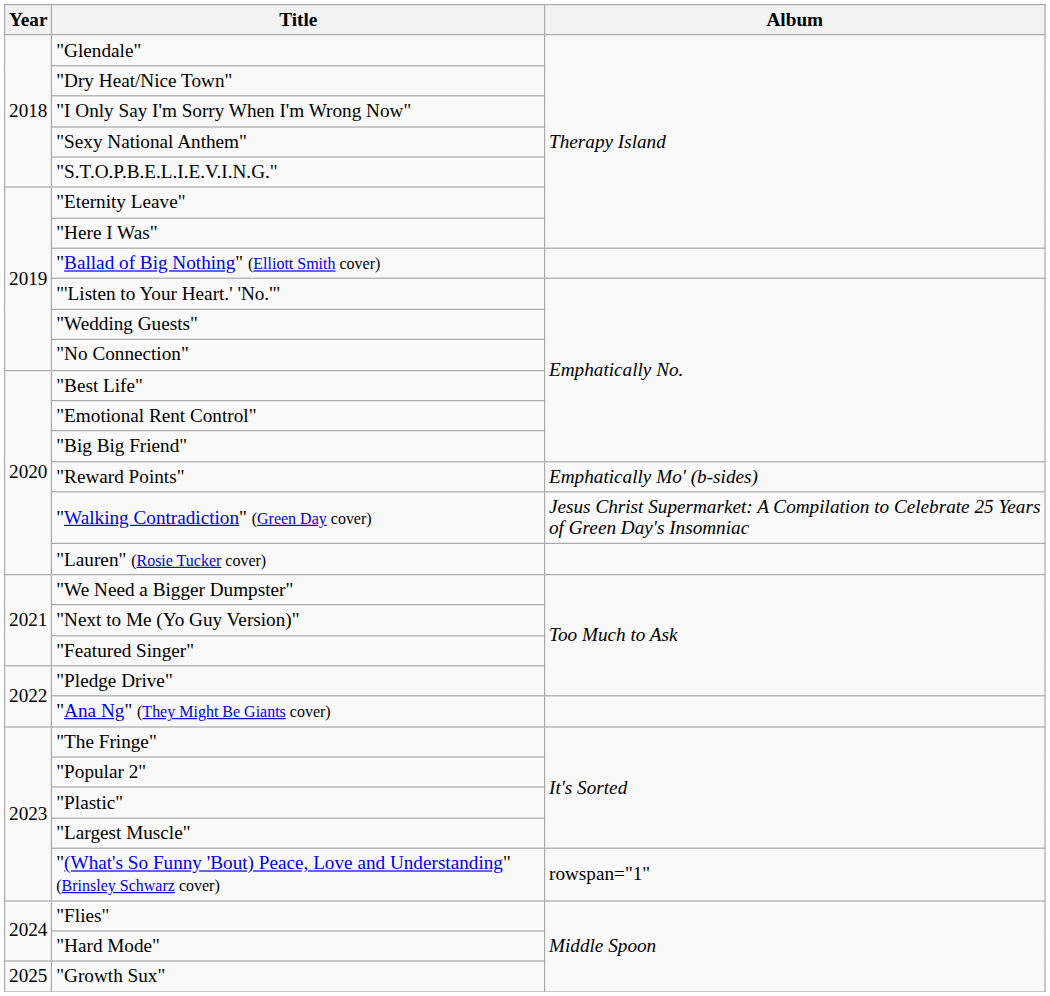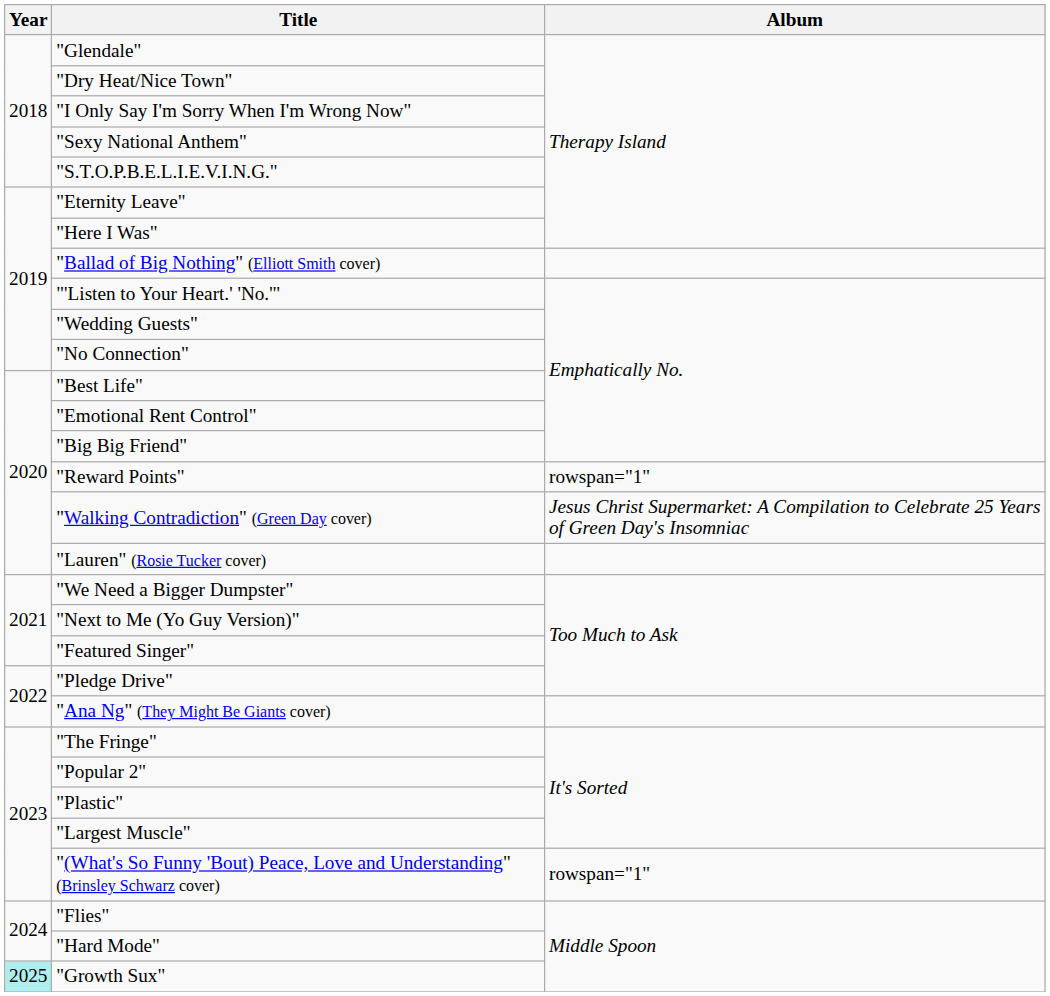(653, 476) Emphatically Mo' (b-sides) -> (600, 476) rowspan="1"
(28, 976) no background -> (28, 976) paleturquoise background
